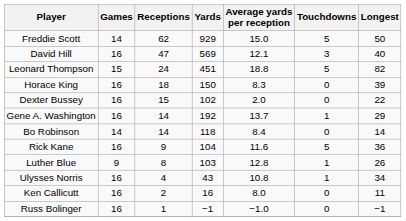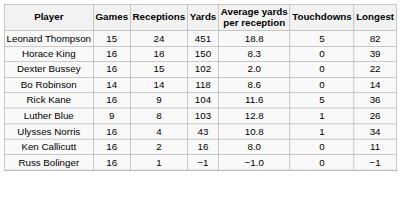- row: (51, 38)
- row: (51, 54)
- row: (51, 116)
(259, 131) 8.4 -> (254, 85) 8.6
